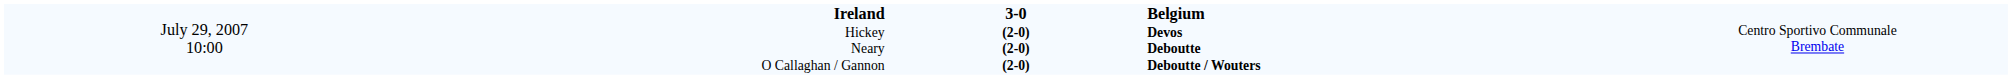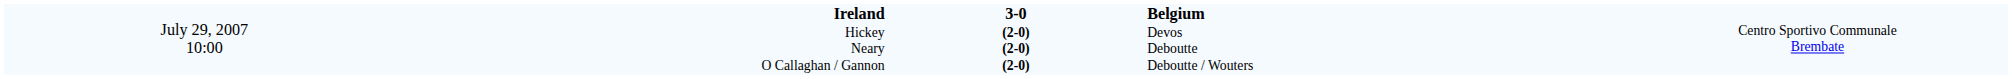(1204, 49) bold -> (1200, 49) normal
